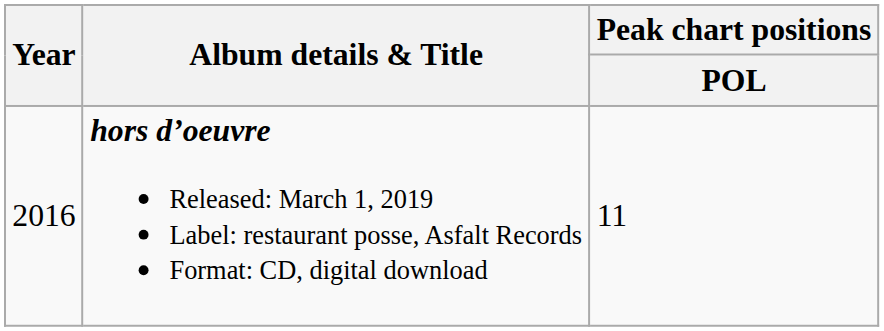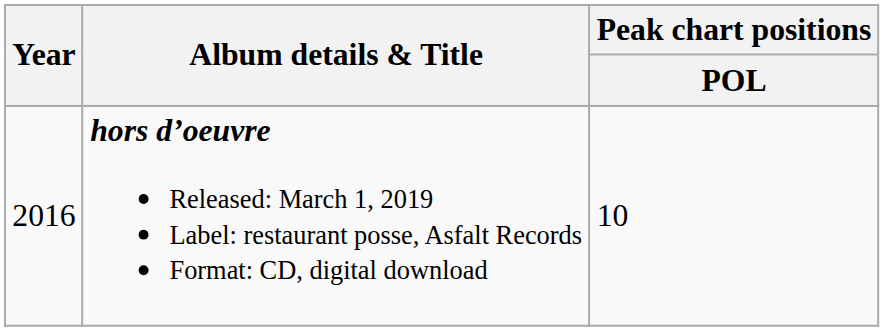(612, 215) 11 -> (613, 215) 10
